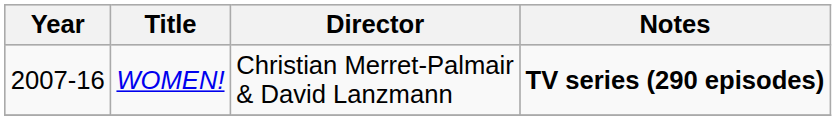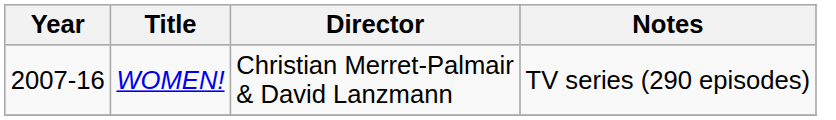(675, 79) bold -> (668, 79) normal
